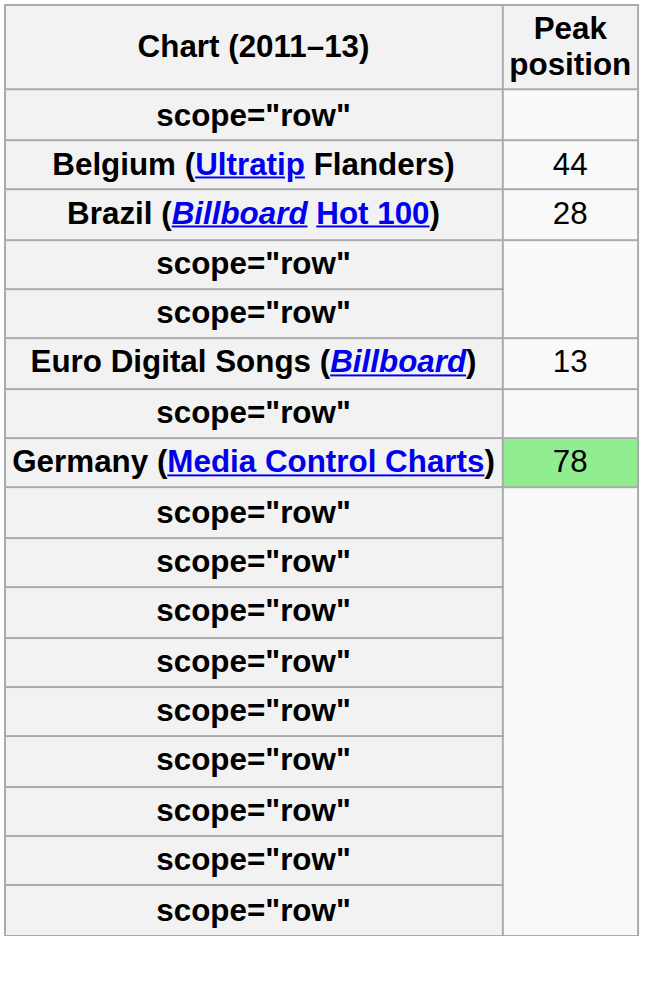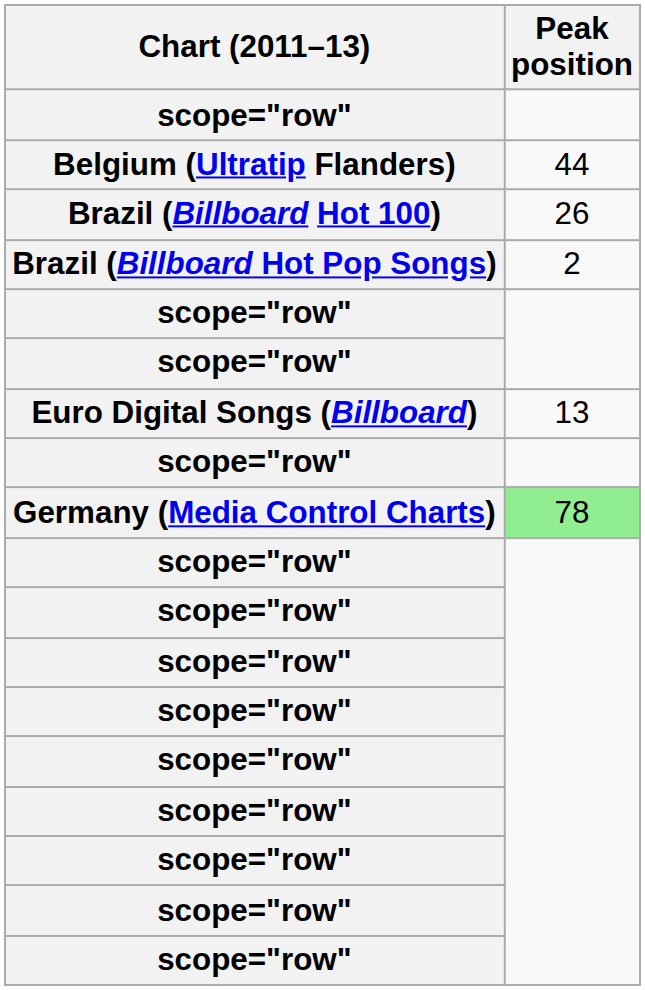(570, 213) 28 -> (572, 213) 26
+ row: (254, 263)
